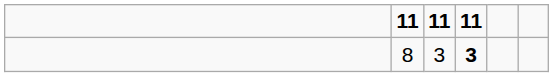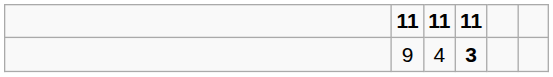(408, 54) 8 -> (408, 54) 9
(439, 54) 3 -> (439, 54) 4
